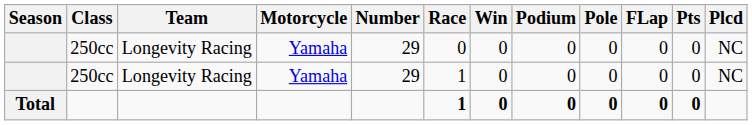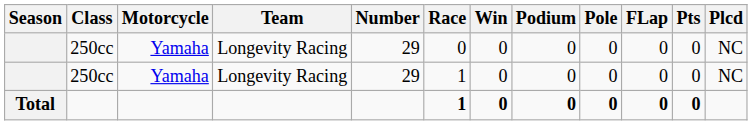columns swapped: (304, 18) <-> (187, 18)
